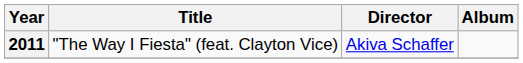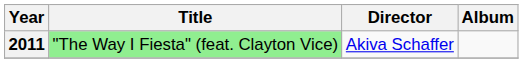(195, 44) no background -> (195, 44) lightgreen background
